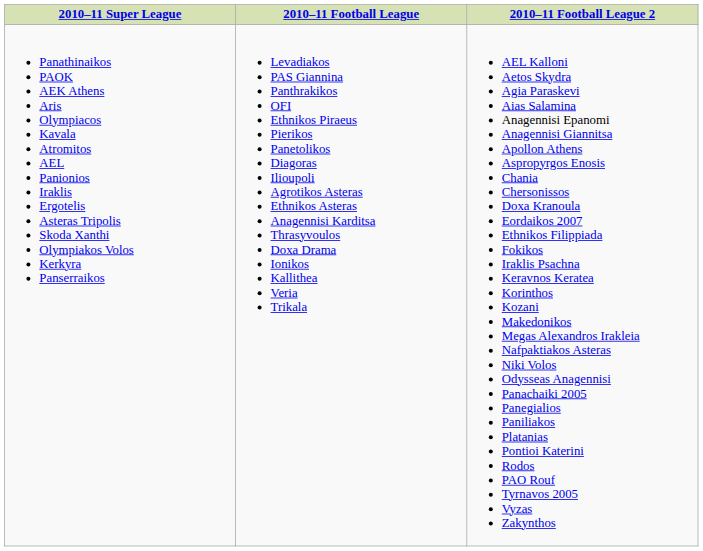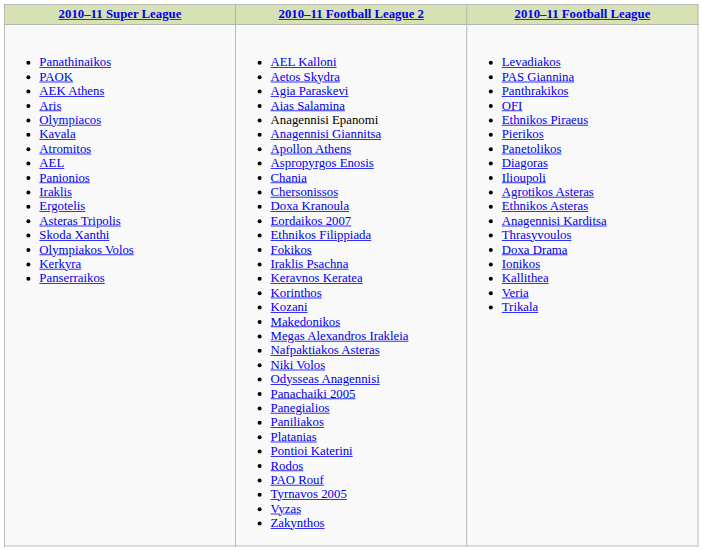columns swapped: (351, 14) <-> (582, 14)
